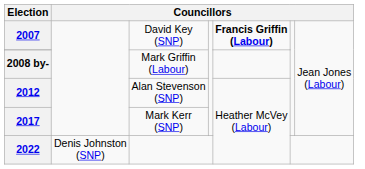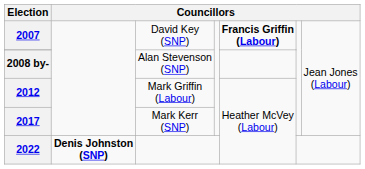(169, 64) Mark Griffin (Labour) -> (175, 64) Alan Stevenson (SNP)
(169, 92) Alan Stevenson (SNP) -> (175, 92) Mark Griffin (Labour)
(90, 150) normal -> (94, 150) bold
